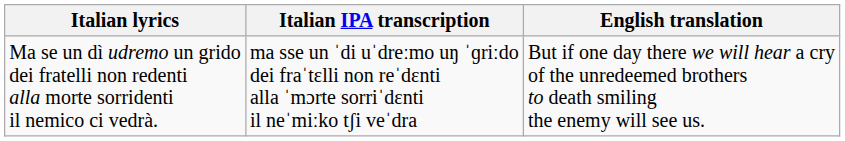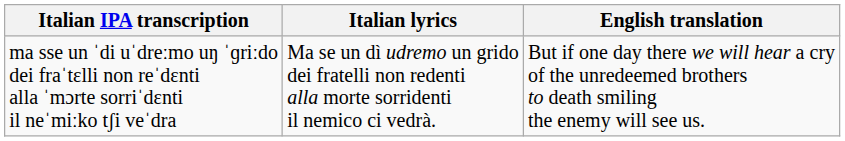columns swapped: (125, 20) <-> (384, 20)
